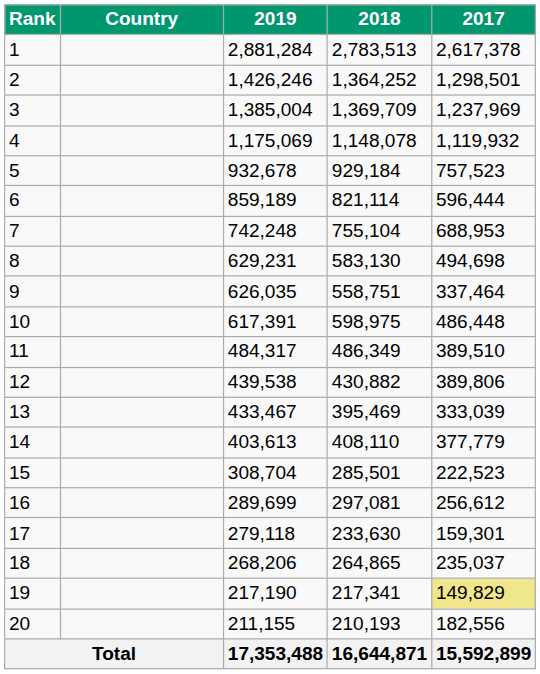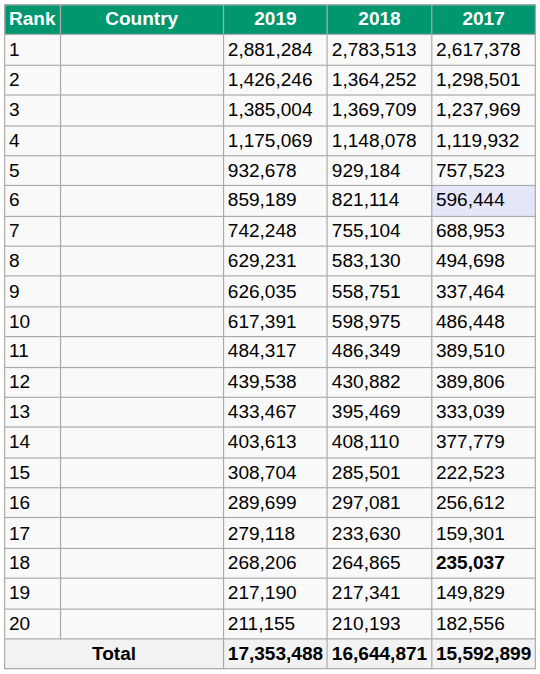(470, 200) no background -> (470, 200) lavender background
(470, 563) normal -> (470, 563) bold
(470, 593) khaki background -> (470, 593) no background
